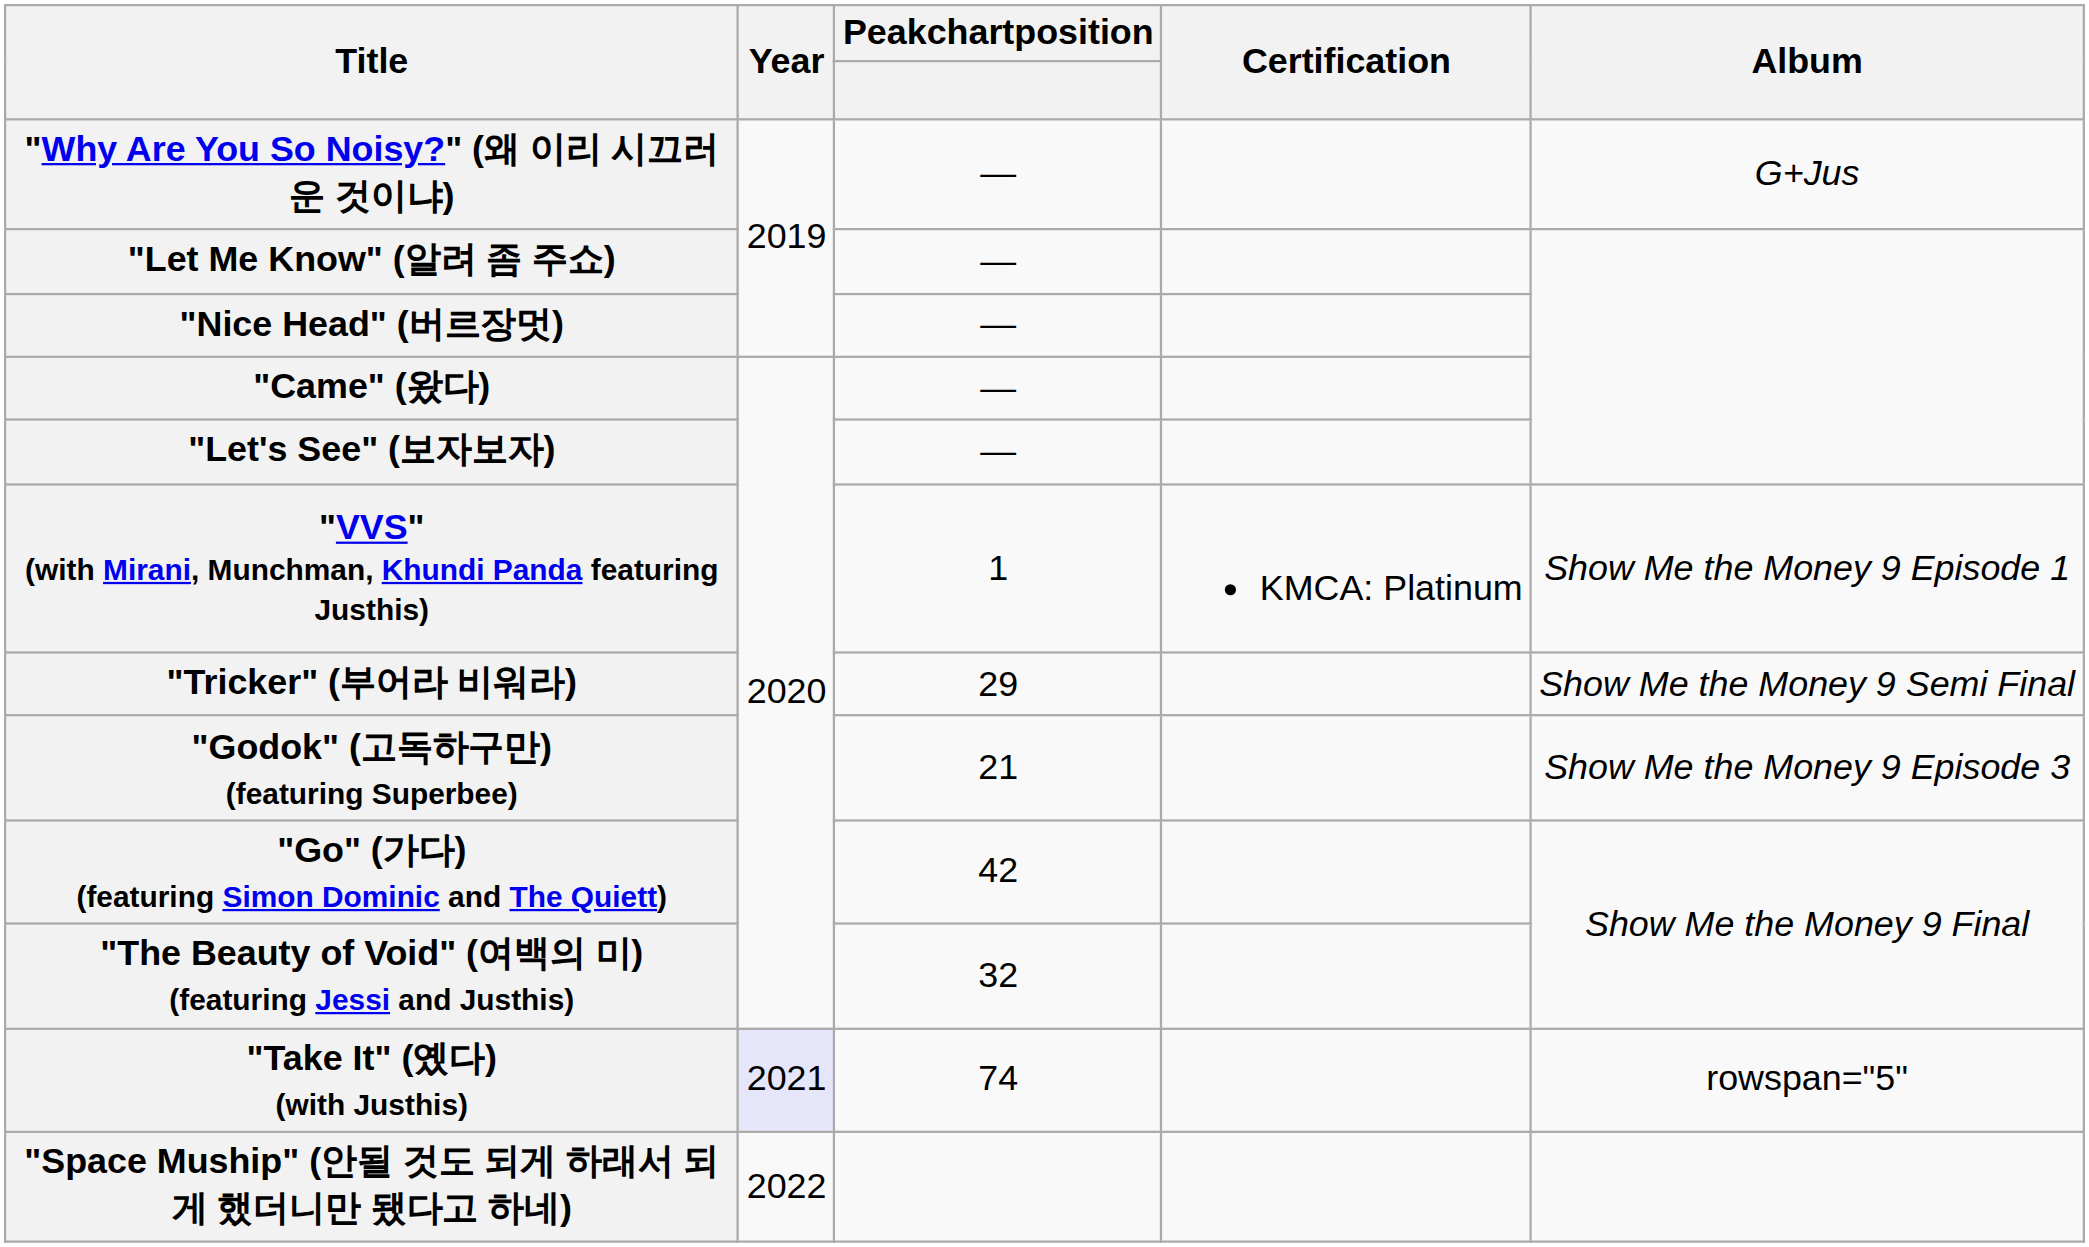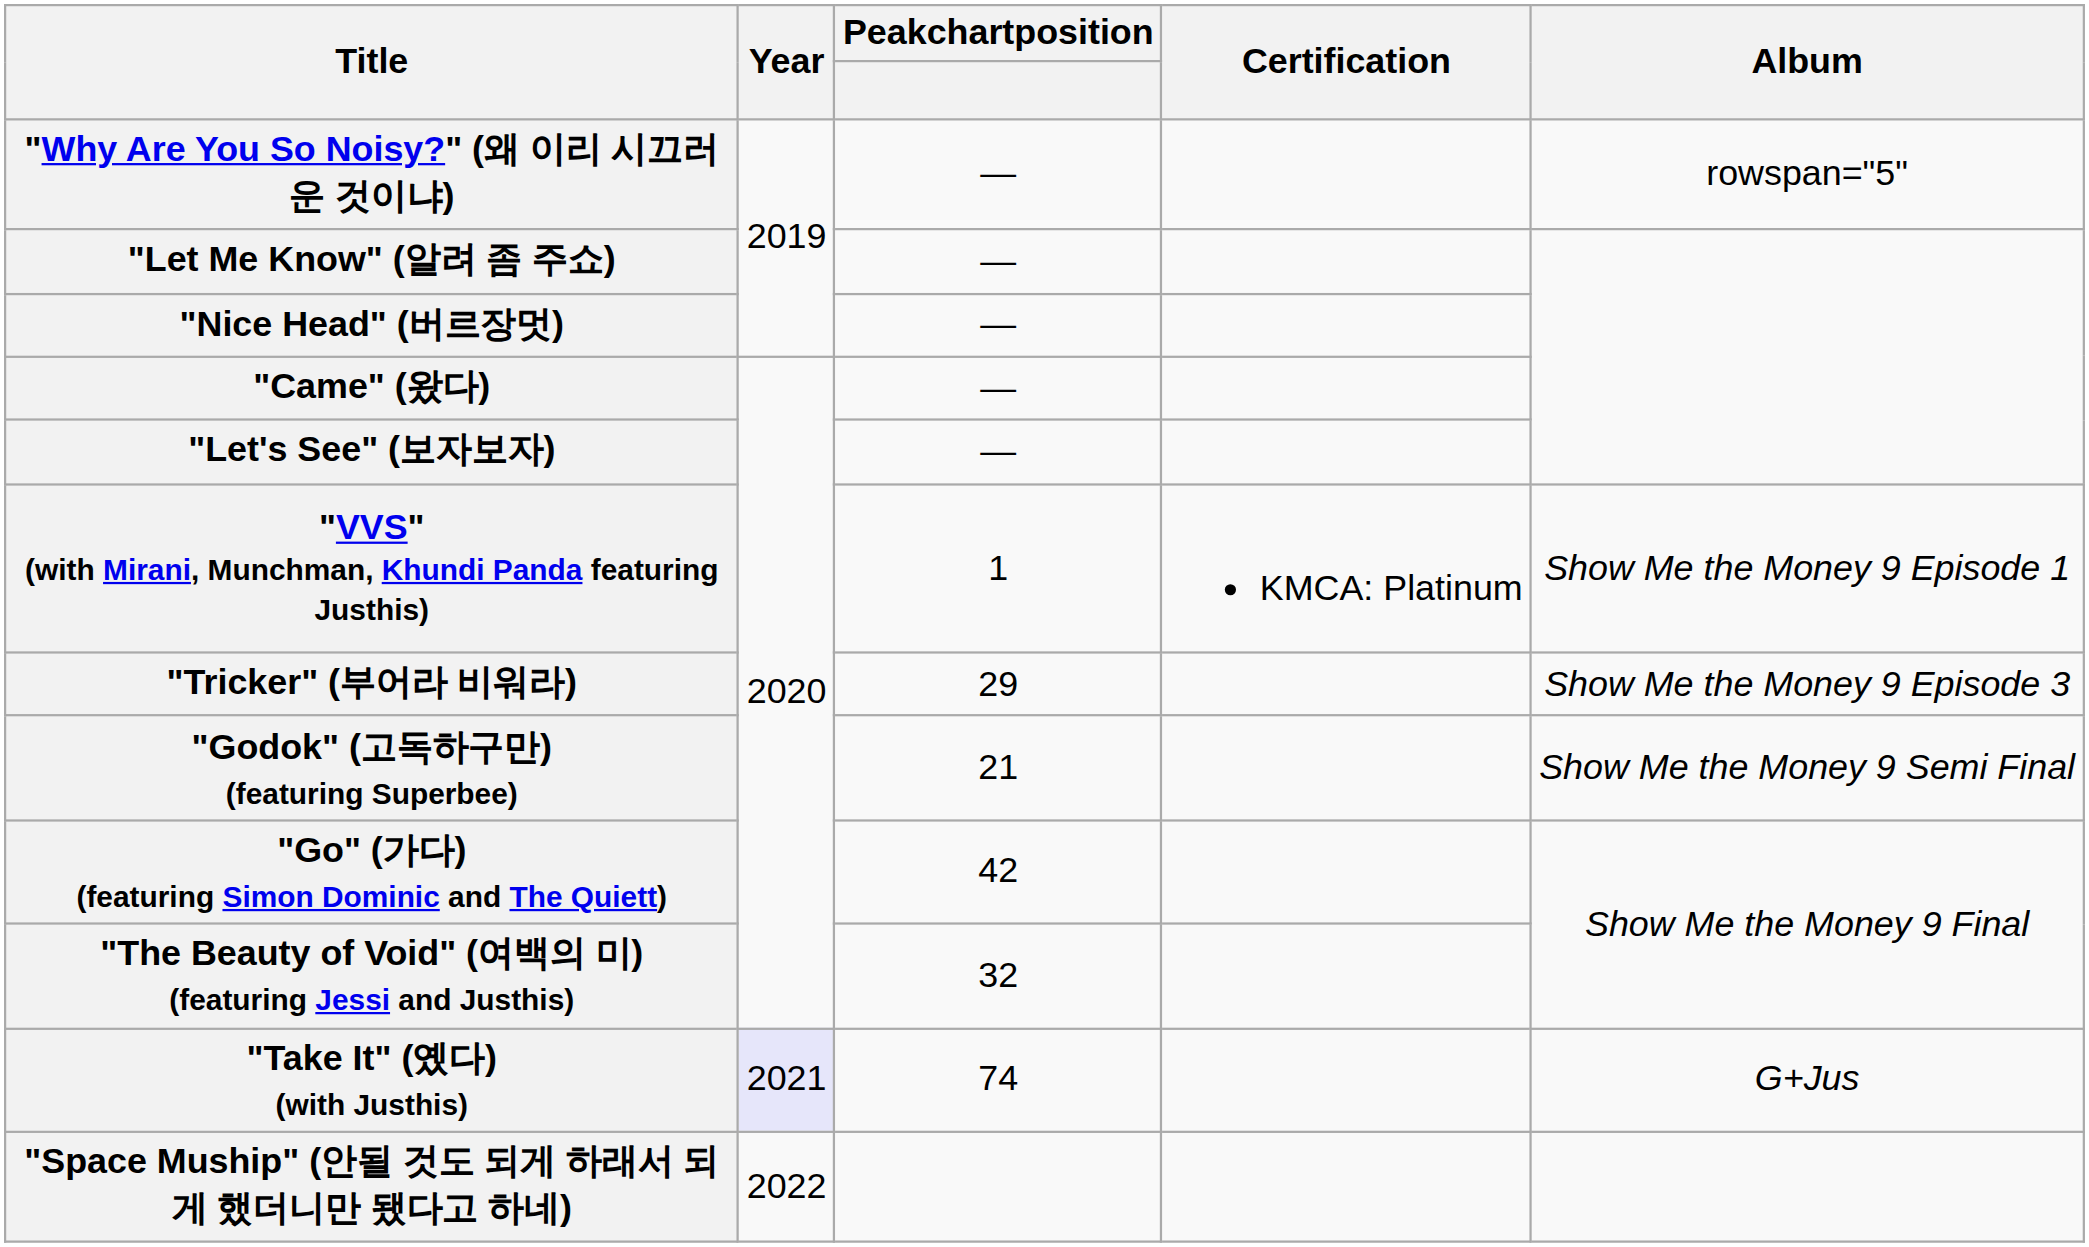(1807, 173) G+Jus -> (1807, 173) rowspan="5"
(1807, 683) Show Me the Money 9 Semi Final -> (1807, 683) Show Me the Money 9 Episode 3
(1807, 767) Show Me the Money 9 Episode 3 -> (1807, 767) Show Me the Money 9 Semi Final
(1807, 1078) rowspan="5" -> (1807, 1078) G+Jus
